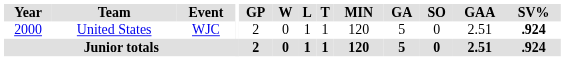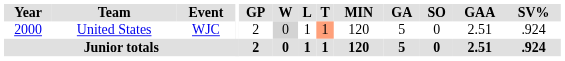(285, 30) no background -> (285, 30) lightgrey background
(325, 30) no background -> (325, 30) lightsalmon background
(534, 30) bold -> (534, 30) normal
